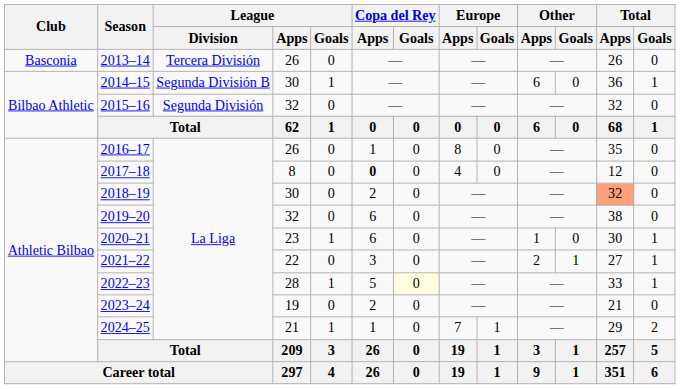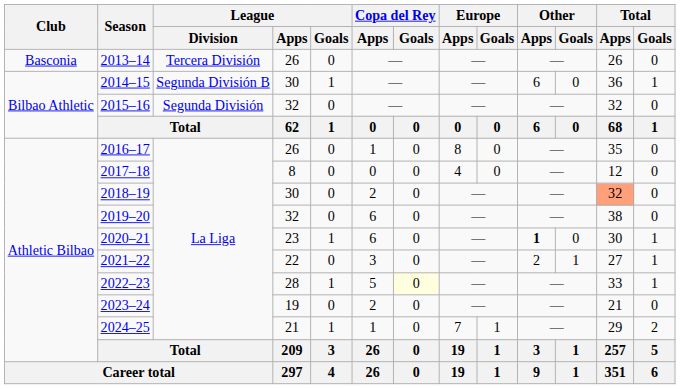(373, 171) bold -> (373, 171) normal
(536, 238) normal -> (536, 238) bold
